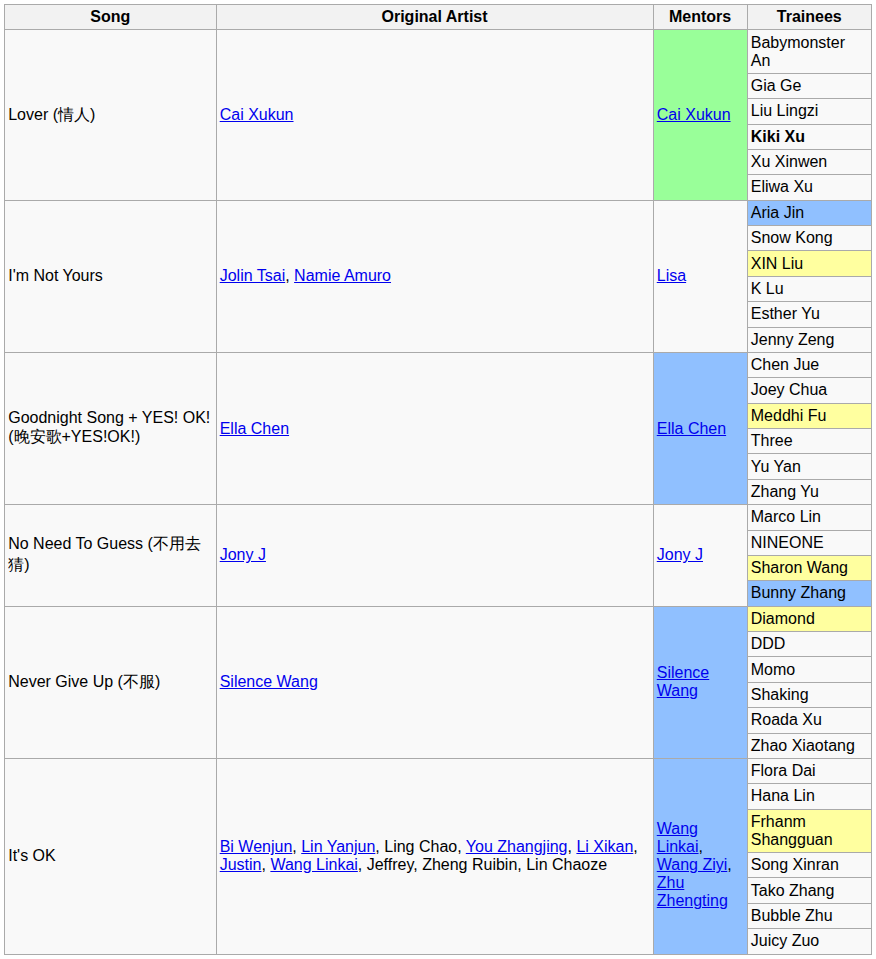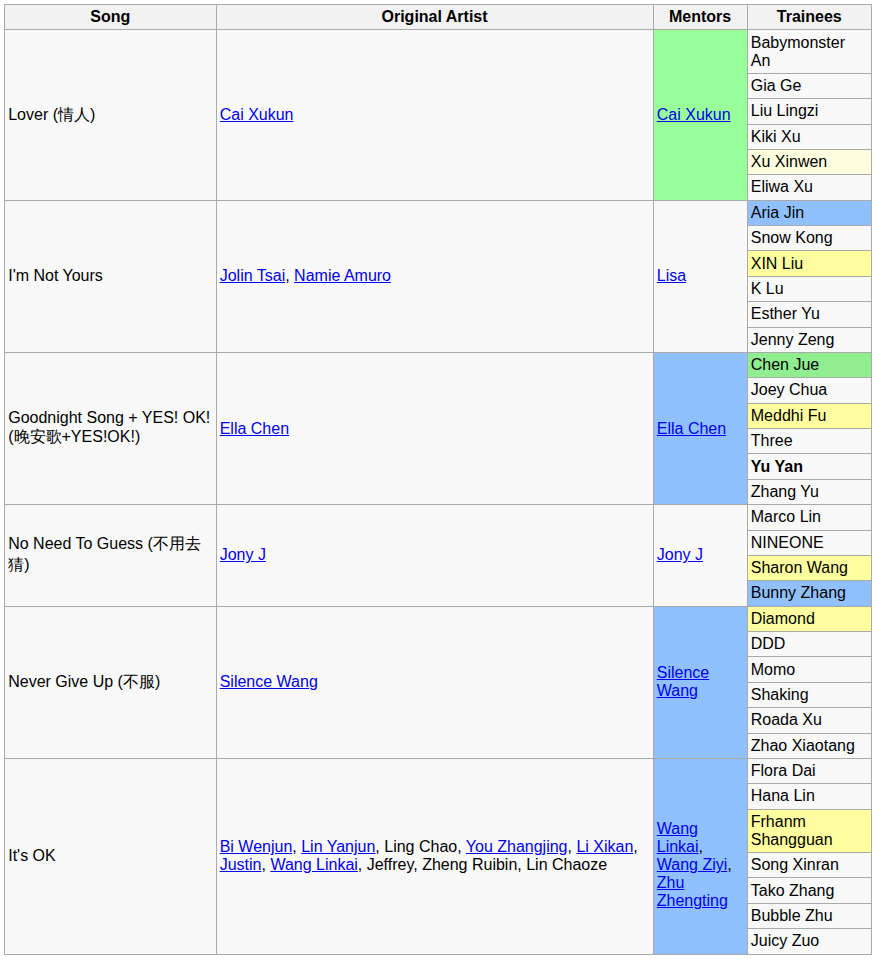(778, 136) bold -> (776, 136) normal
(789, 162) no background -> (789, 162) lightyellow background
(785, 365) no background -> (785, 365) lightgreen background
(776, 466) normal -> (777, 466) bold
